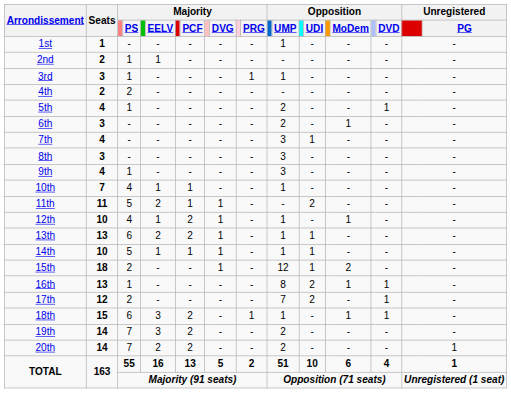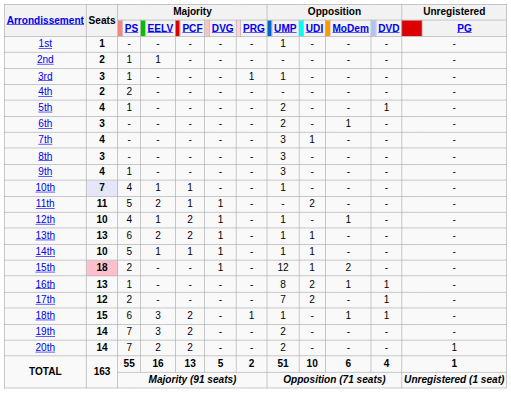(102, 188) no background -> (102, 188) lavender background
(102, 268) no background -> (102, 268) pink background
